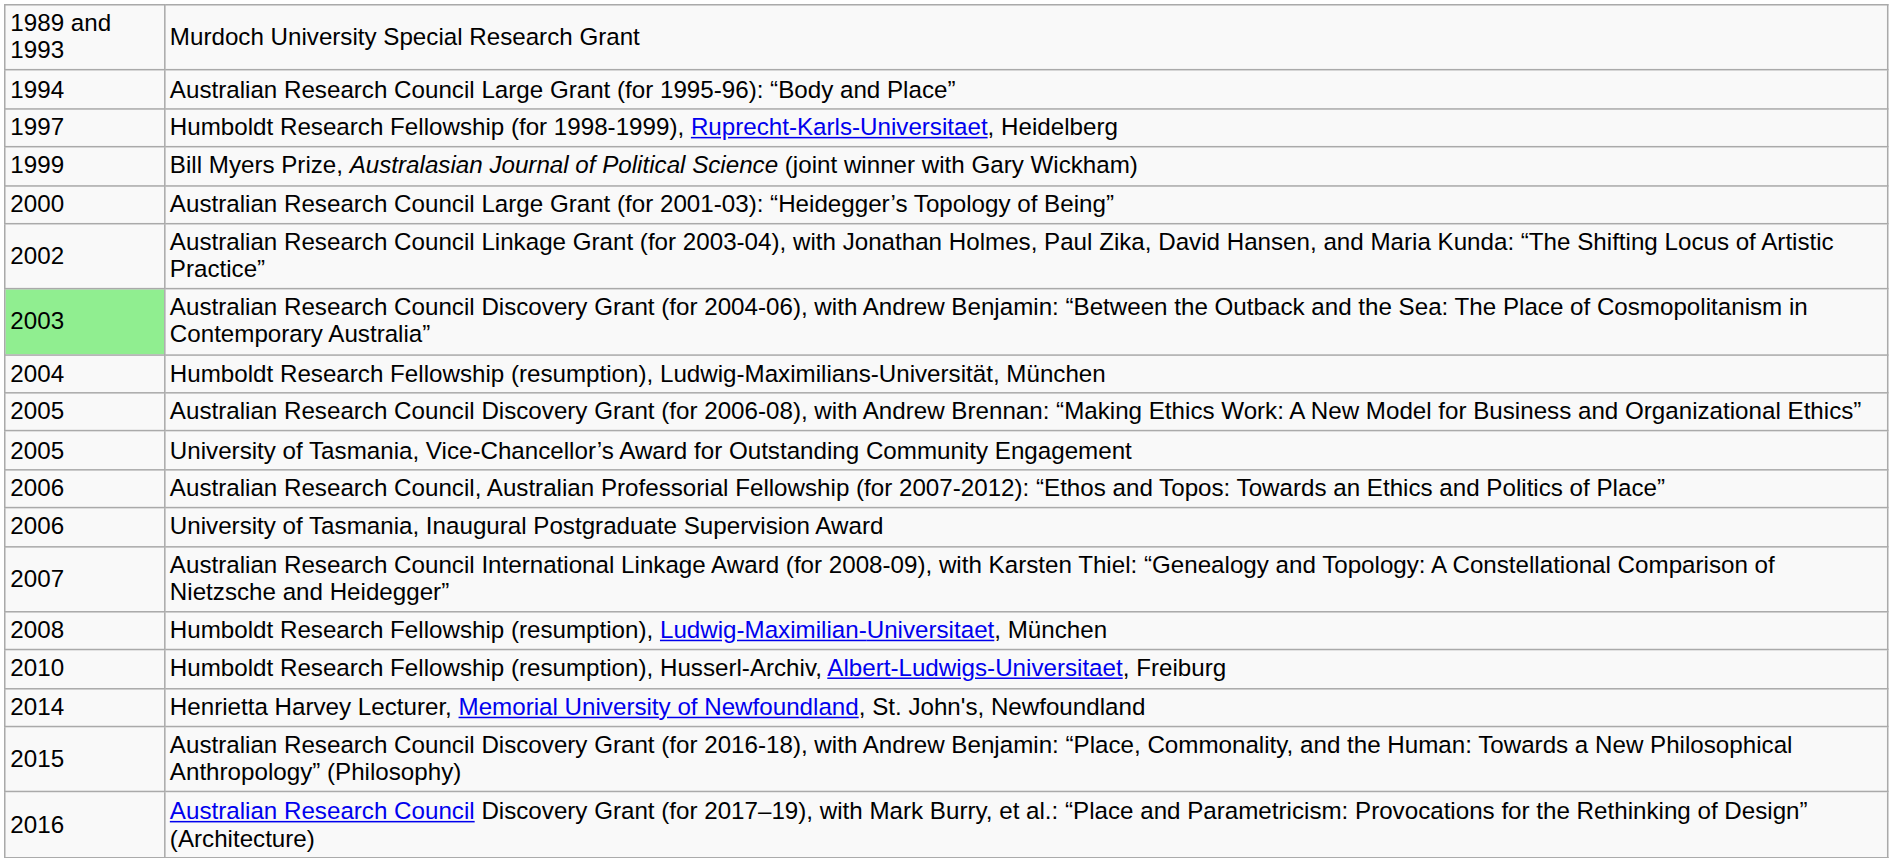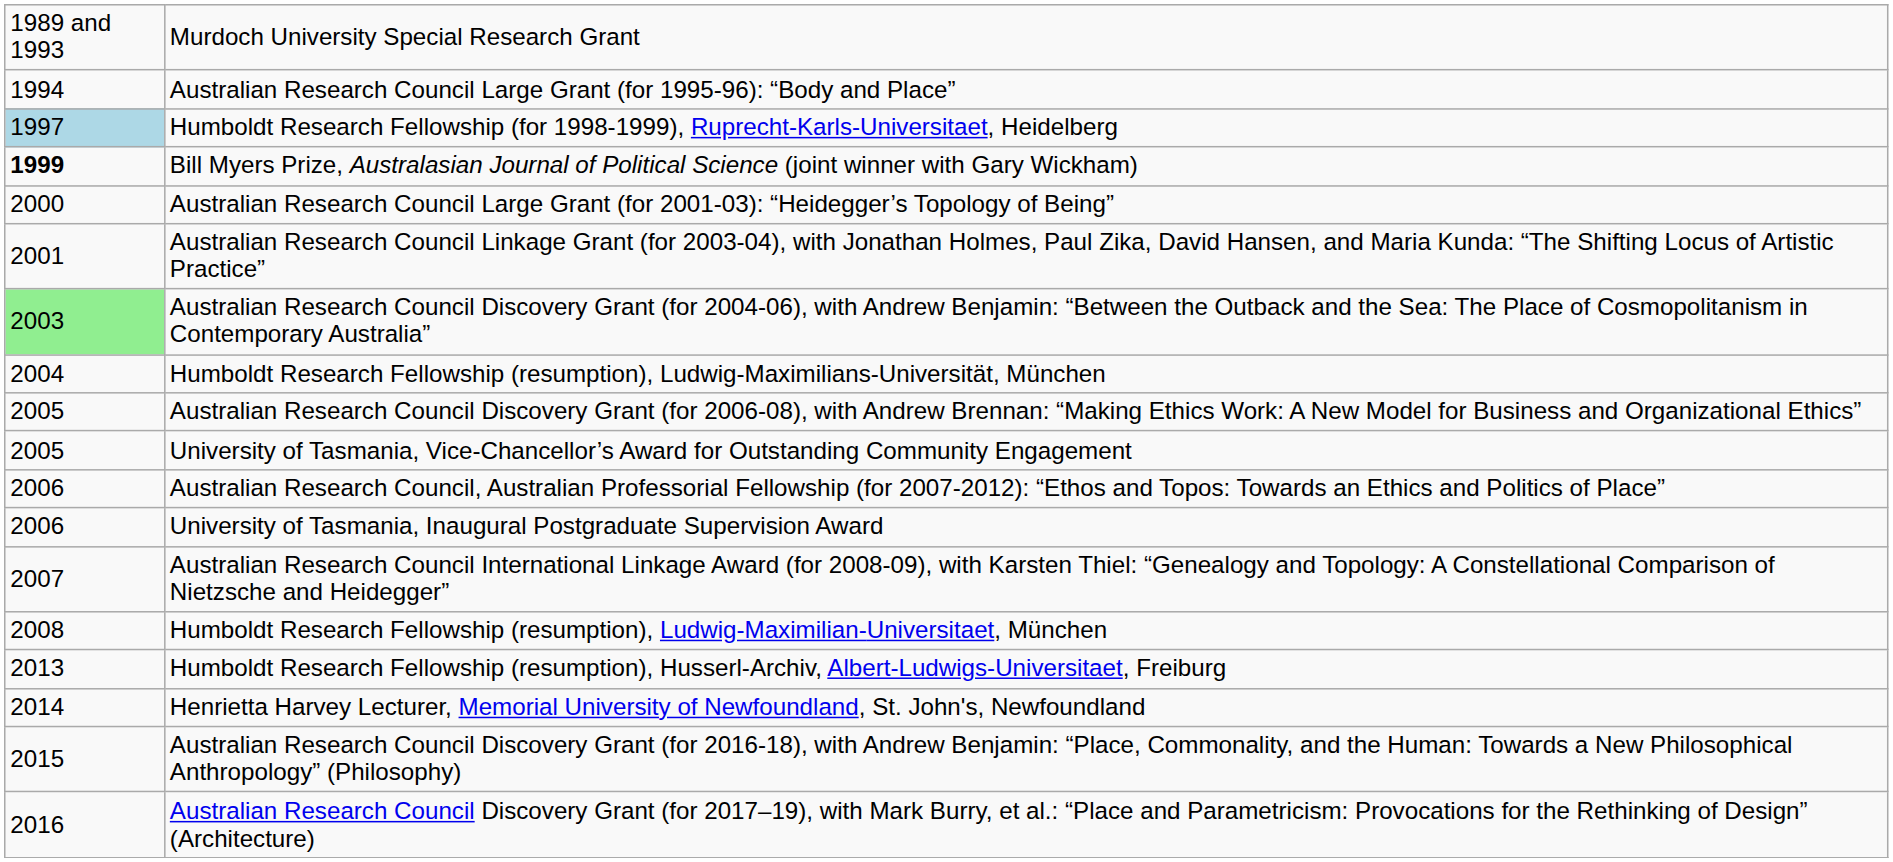(37, 127) no background -> (37, 127) lightblue background
(37, 165) normal -> (37, 165) bold
(37, 256) 2002 -> (37, 256) 2001
(37, 668) 2010 -> (37, 668) 2013
